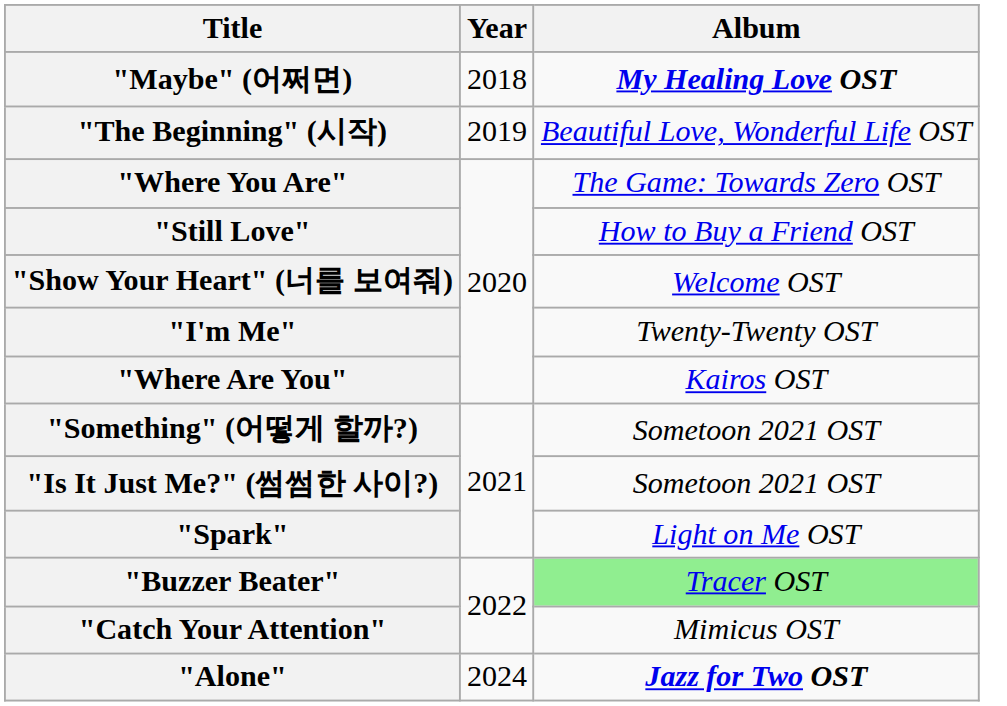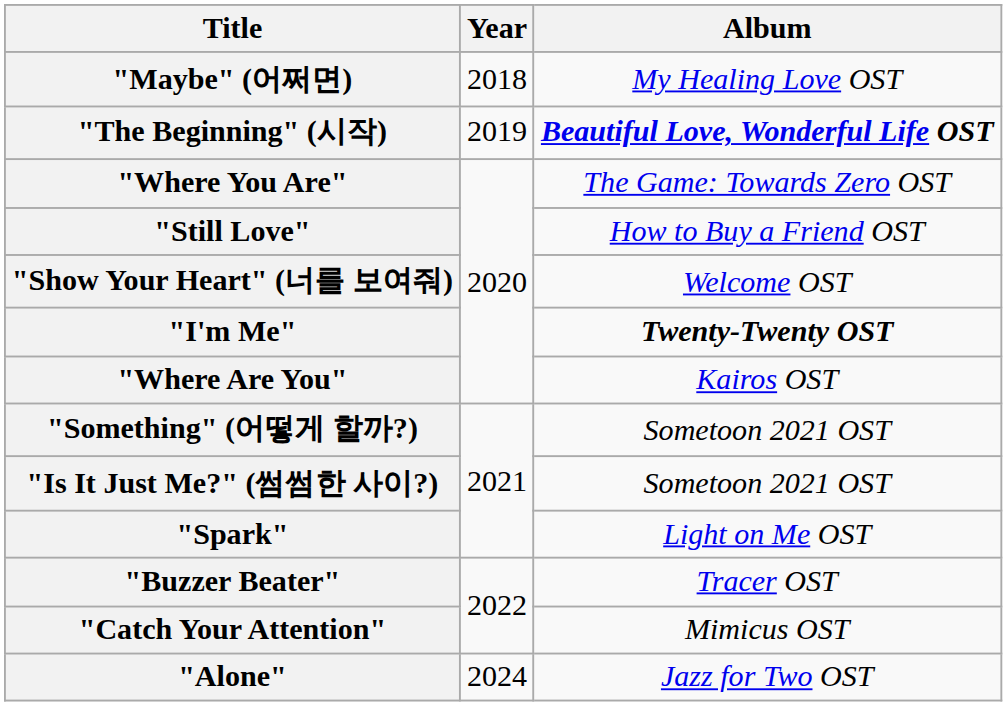(756, 78) bold -> (767, 78) normal
(756, 132) normal -> (767, 132) bold
(756, 331) normal -> (767, 331) bold
(756, 581) lightgreen background -> (767, 581) no background
(756, 676) bold -> (767, 676) normal
